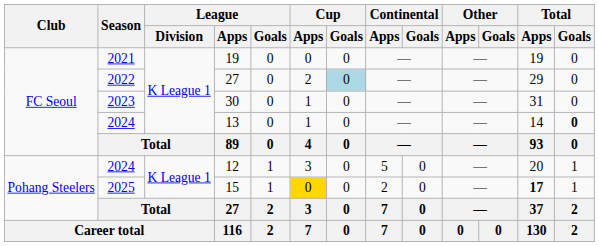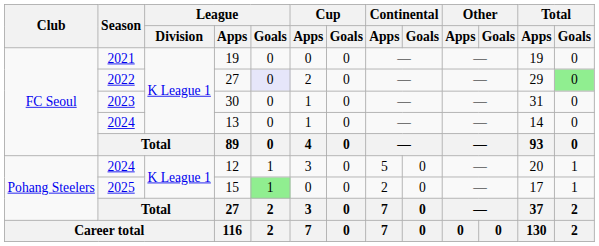(270, 79) no background -> (270, 79) lavender background
(346, 79) lightblue background -> (346, 79) no background
(574, 79) no background -> (574, 79) lightgreen background
(574, 123) bold -> (574, 123) normal
(270, 187) no background -> (270, 187) lightgreen background
(308, 187) gold background -> (308, 187) no background
(536, 187) bold -> (536, 187) normal
